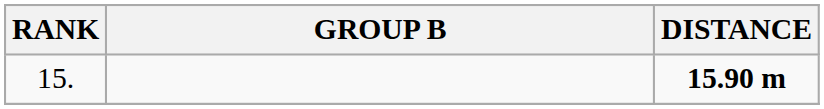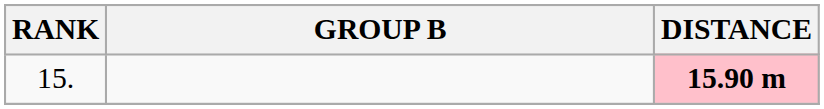(737, 78) no background -> (737, 78) pink background
